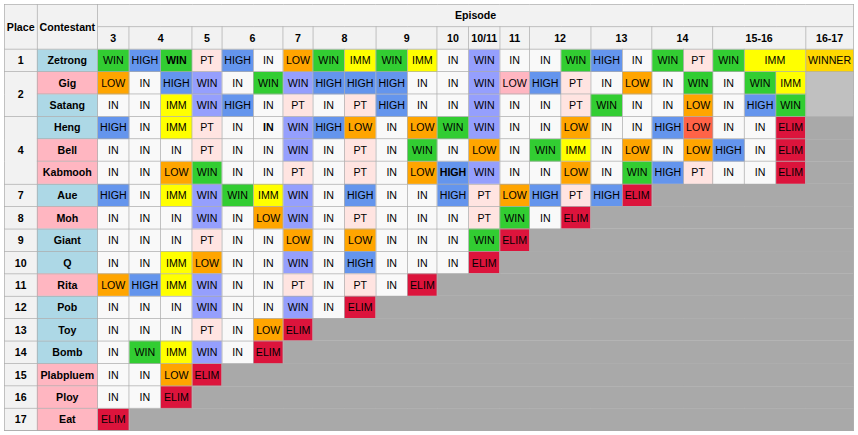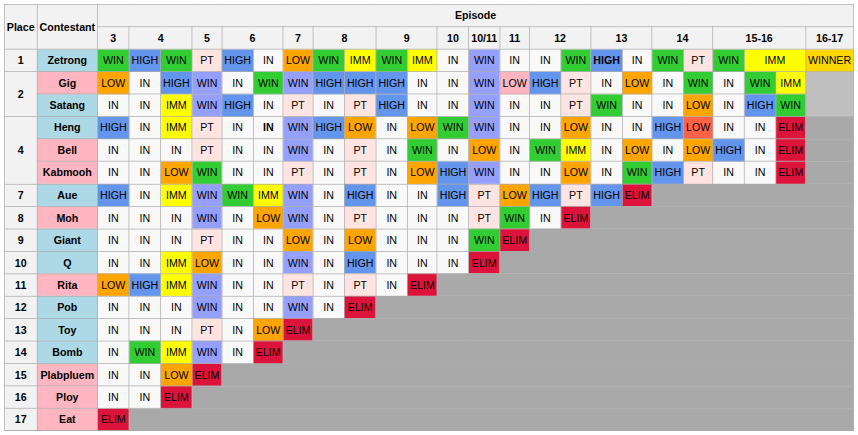(176, 61) bold -> (176, 61) normal
(607, 61) normal -> (607, 61) bold
(453, 173) bold -> (453, 173) normal
